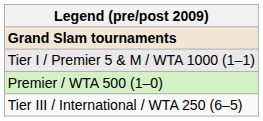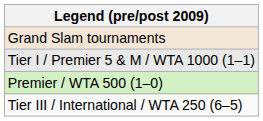(92, 38) bold -> (87, 38) normal
